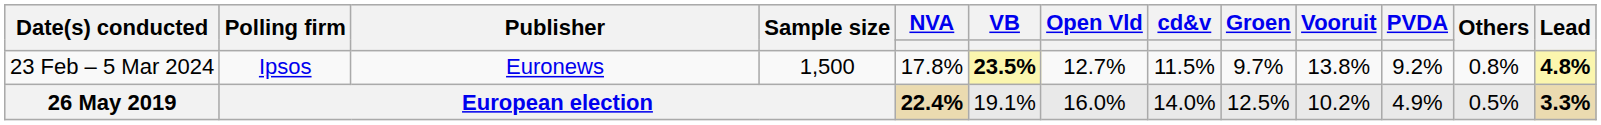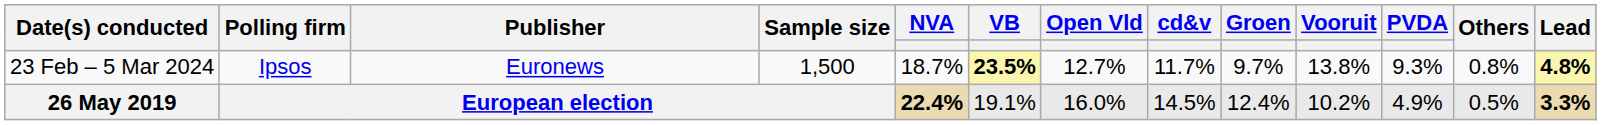(932, 68) 17.8% -> (932, 68) 18.7%
(1184, 68) 11.5% -> (1184, 68) 11.7%
(1417, 68) 9.2% -> (1417, 68) 9.3%
(1184, 103) 14.0% -> (1184, 103) 14.5%
(1258, 103) 12.5% -> (1258, 103) 12.4%
